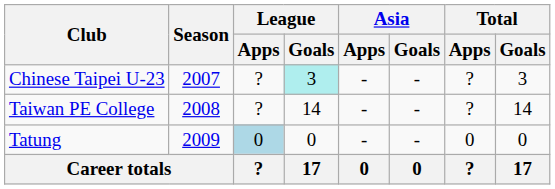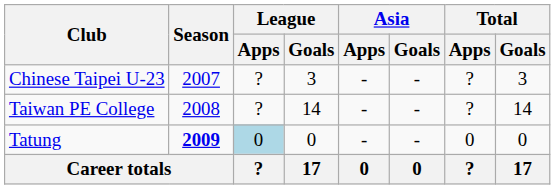(311, 79) paleturquoise background -> (311, 79) no background
(201, 139) normal -> (201, 139) bold
